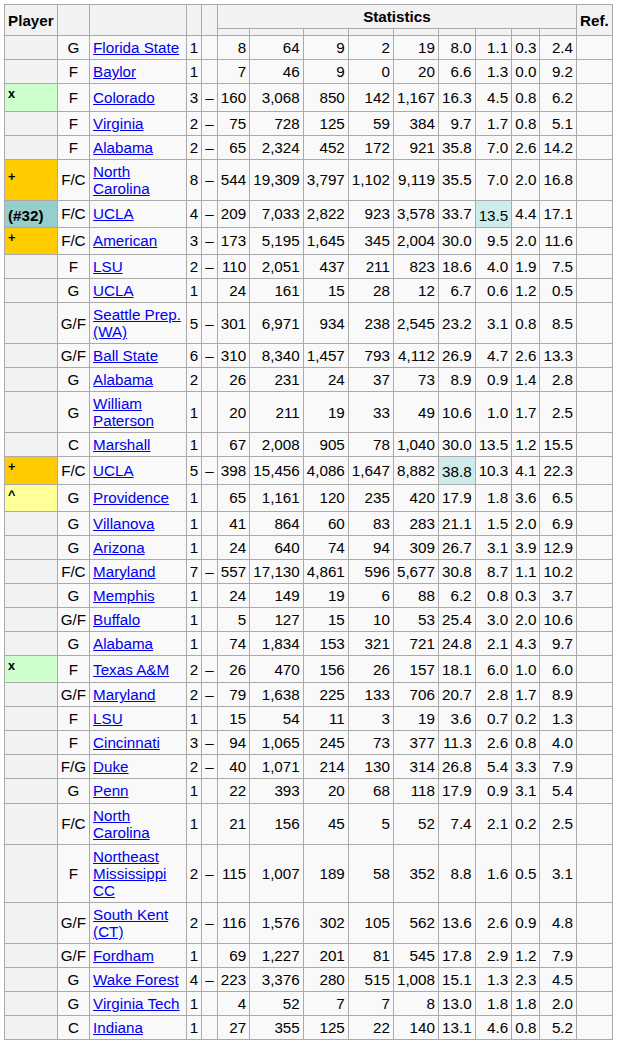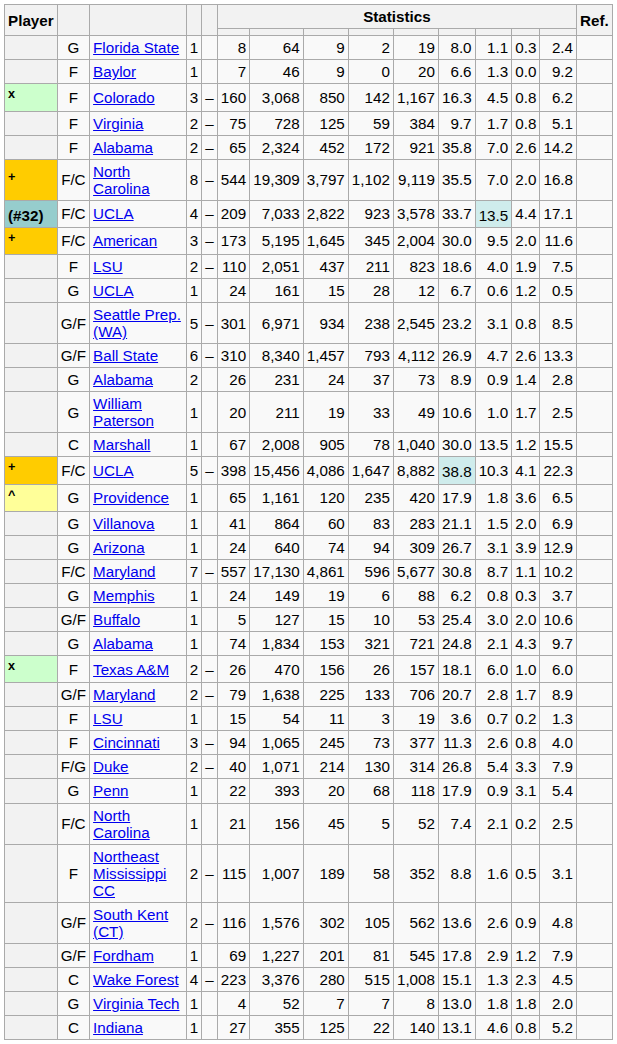(73, 979) G -> (73, 979) C
